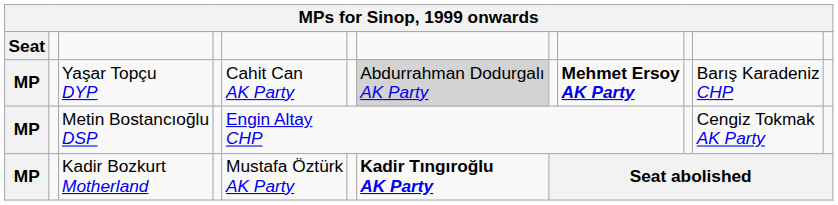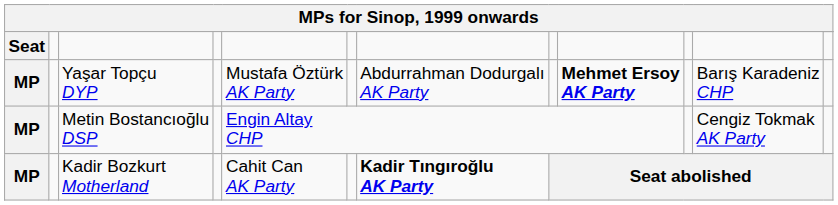(264, 82) Cahit Can AK Party -> (285, 82) Mustafa Öztürk AK Party
(452, 82) lightgrey background -> (452, 82) no background
(285, 176) Mustafa Öztürk AK Party -> (264, 176) Cahit Can AK Party
